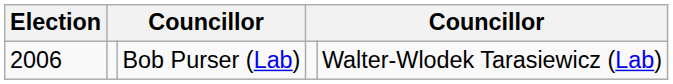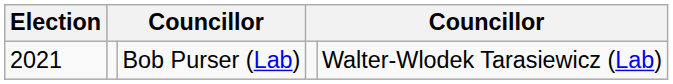(36, 60) 2006 -> (36, 60) 2021
